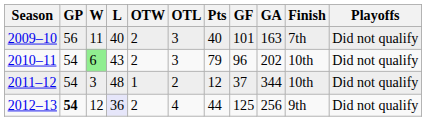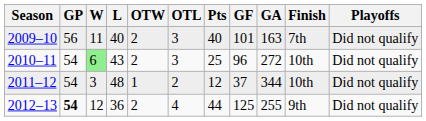(215, 60) 79 -> (215, 60) 25
(271, 60) 202 -> (271, 60) 272
(117, 104) lavender background -> (117, 104) no background
(271, 104) 256 -> (271, 104) 255
